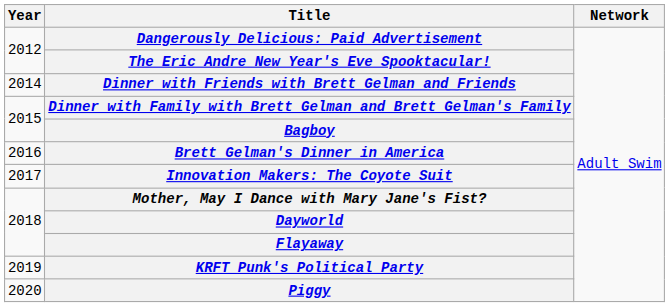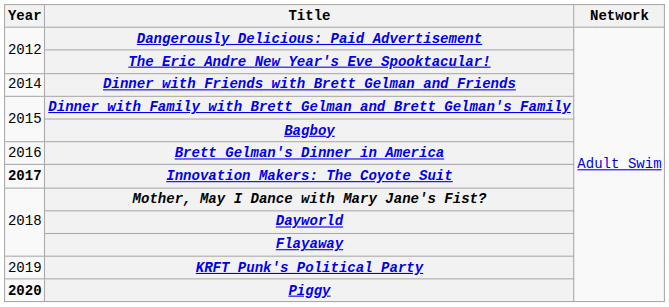(25, 176) normal -> (25, 176) bold
(25, 291) normal -> (25, 291) bold
